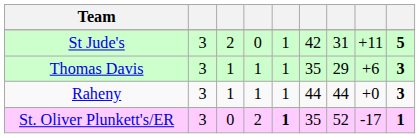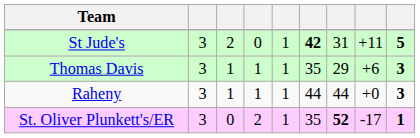(313, 42) normal -> (313, 42) bold
(285, 119) bold -> (285, 119) normal
(341, 119) normal -> (341, 119) bold
